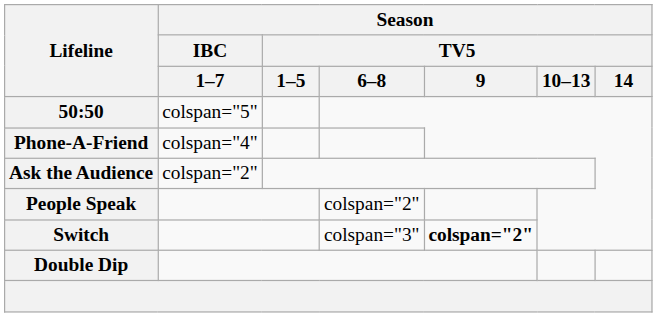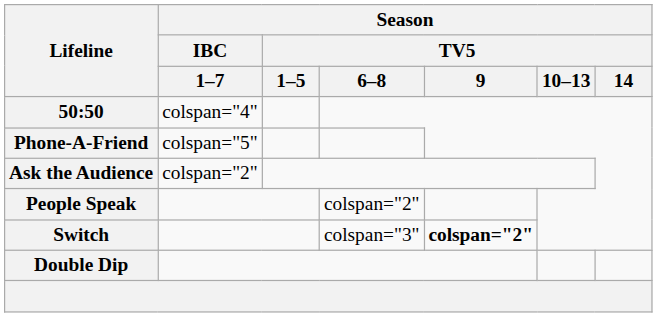(210, 111) colspan="5" -> (210, 111) colspan="4"
(210, 142) colspan="4" -> (210, 142) colspan="5"
